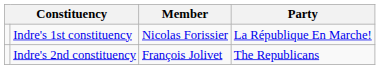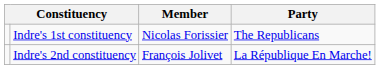(303, 34) La République En Marche! -> (276, 34) The Republicans
(276, 54) The Republicans -> (303, 54) La République En Marche!
